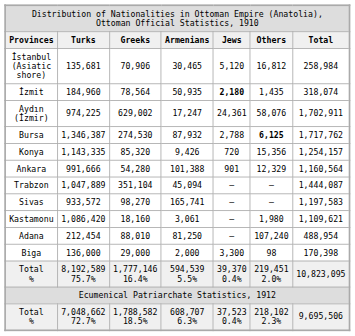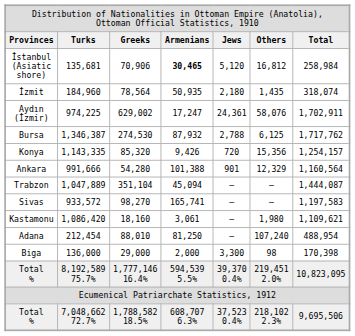(187, 66) normal -> (187, 66) bold
(232, 92) bold -> (232, 92) normal
(271, 135) bold -> (271, 135) normal
